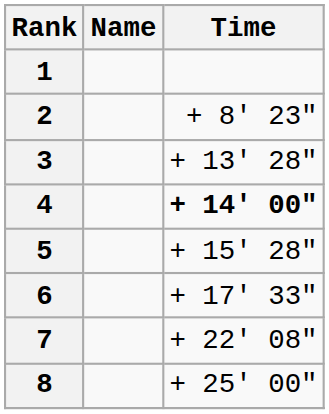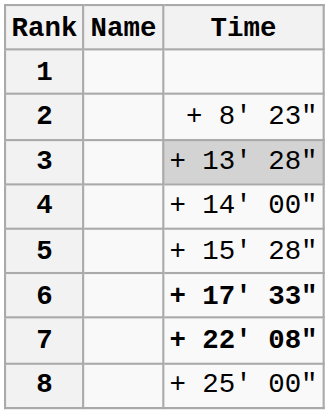(244, 162) no background -> (244, 162) lightgrey background
(244, 206) bold -> (244, 206) normal
(244, 296) normal -> (244, 296) bold
(244, 340) normal -> (244, 340) bold
